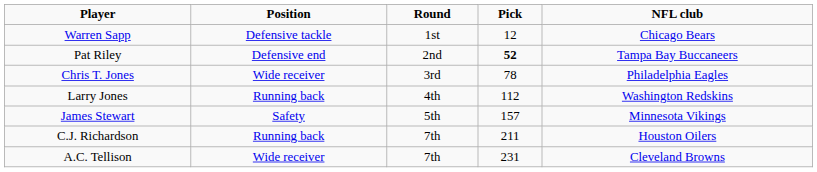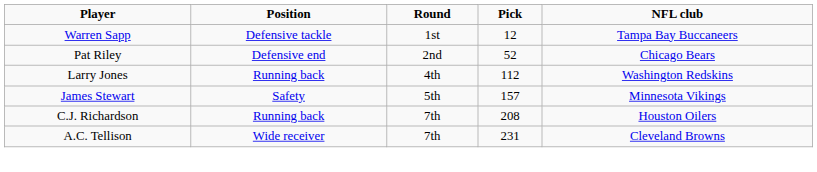(677, 34) Chicago Bears -> (677, 34) Tampa Bay Buccaneers
(510, 55) bold -> (510, 55) normal
(677, 55) Tampa Bay Buccaneers -> (677, 55) Chicago Bears
- row: (98, 75)
(510, 136) 211 -> (510, 116) 208
